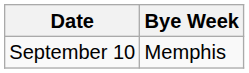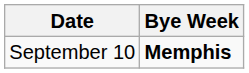(185, 52) normal -> (188, 52) bold
